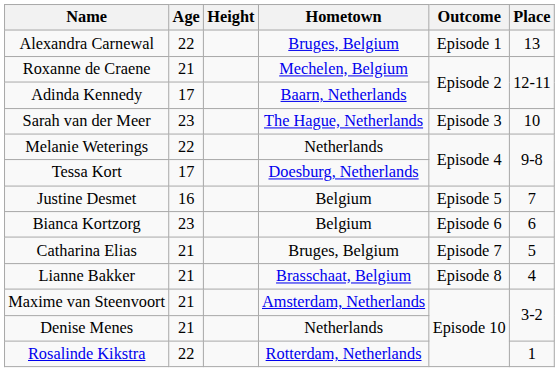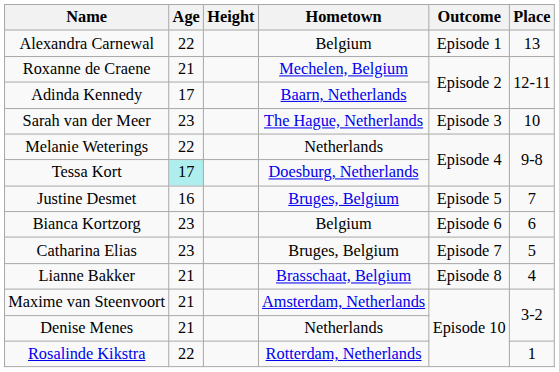(344, 43) Bruges, Belgium -> (344, 43) Belgium
(186, 172) no background -> (186, 172) paleturquoise background
(344, 198) Belgium -> (344, 198) Bruges, Belgium
(186, 250) 21 -> (186, 250) 23
